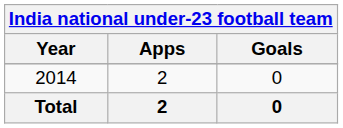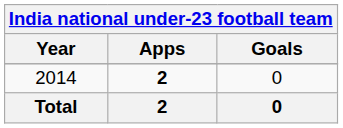(162, 78) normal -> (162, 78) bold
